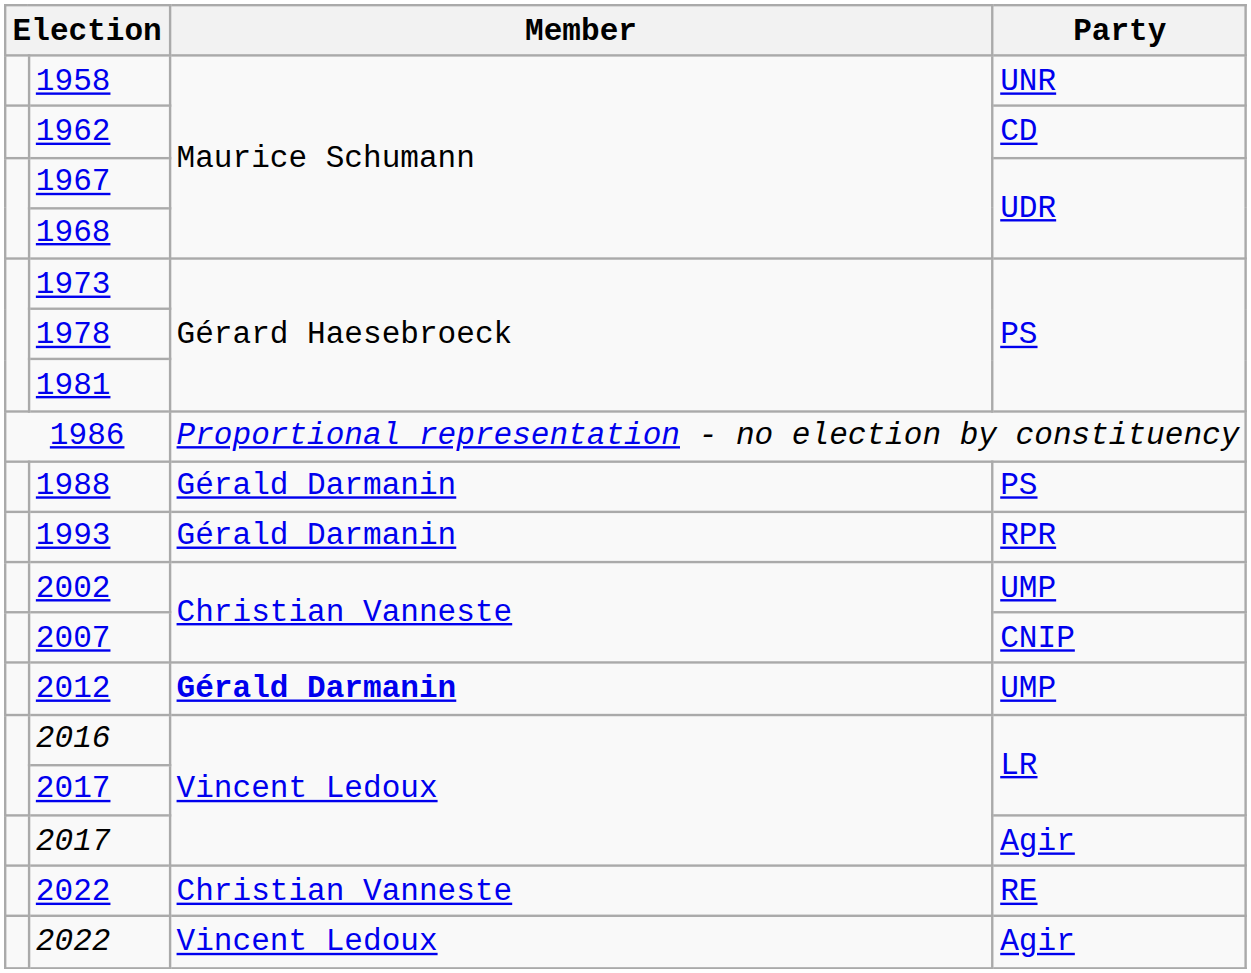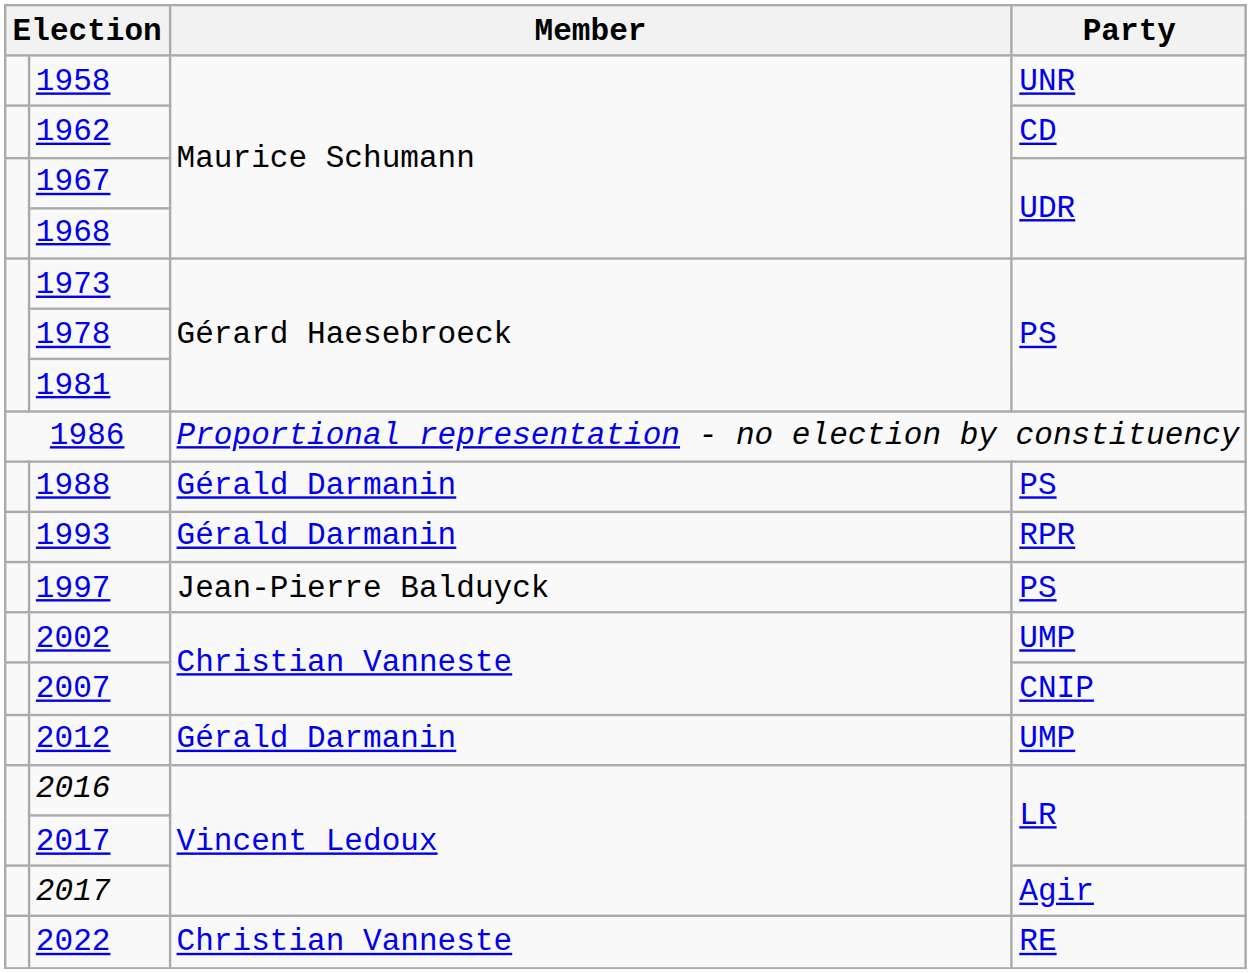+ row: (73, 588)
(316, 689) bold -> (316, 739) normal
- row: (73, 942)
